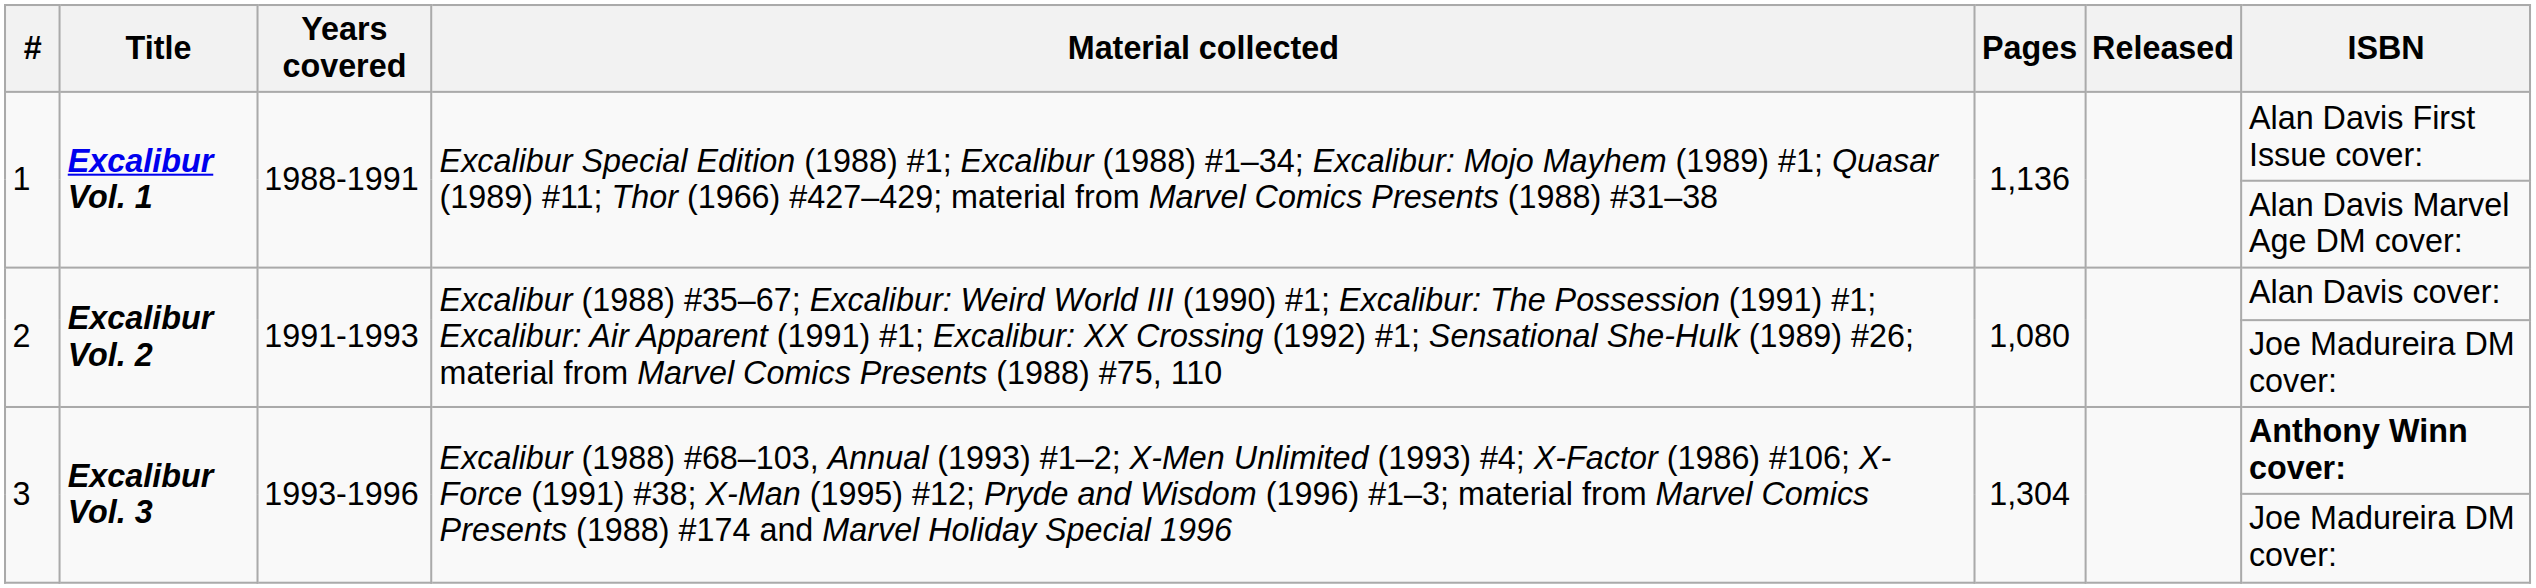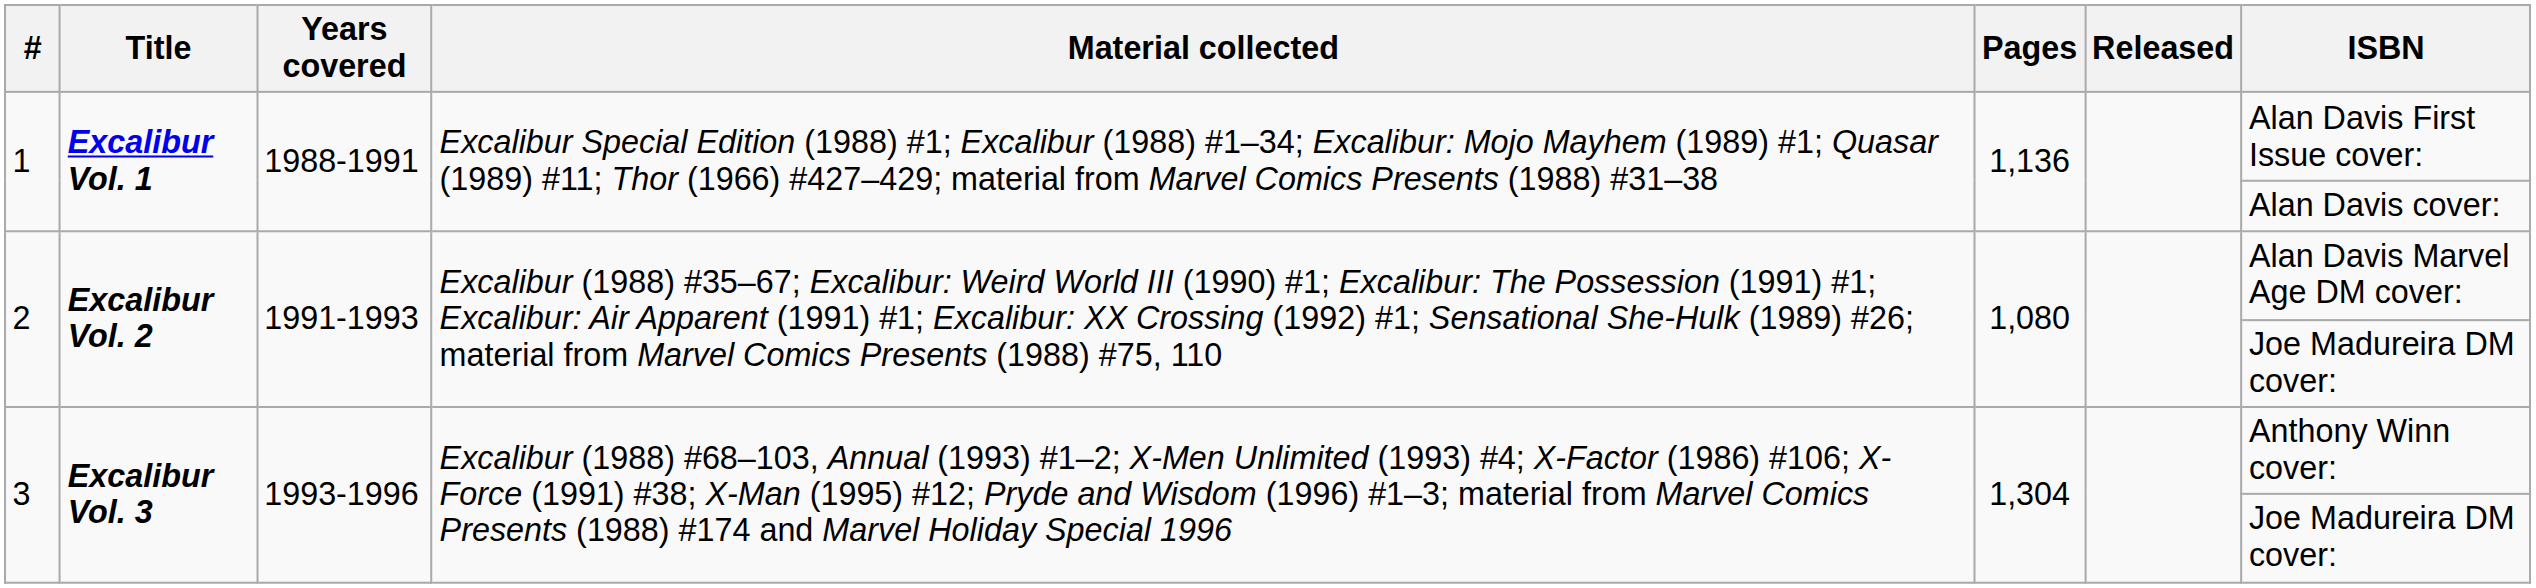(2379, 223) Alan Davis Marvel Age DM cover: -> (2375, 205) Alan Davis cover:
(2375, 292) Alan Davis cover: -> (2379, 274) Alan Davis Marvel Age DM cover:
(2358, 450) bold -> (2350, 450) normal
